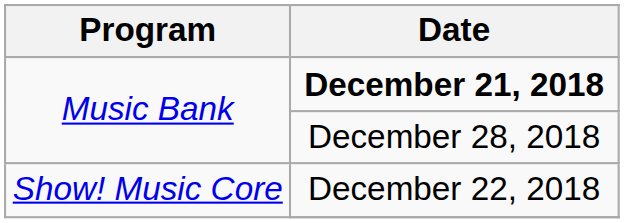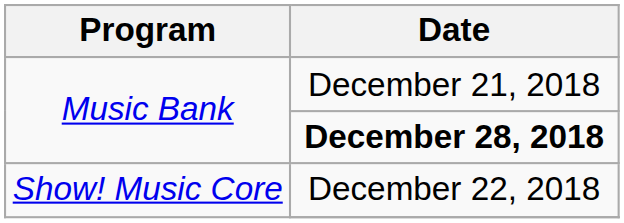(454, 83) bold -> (454, 83) normal
(454, 136) normal -> (454, 136) bold
